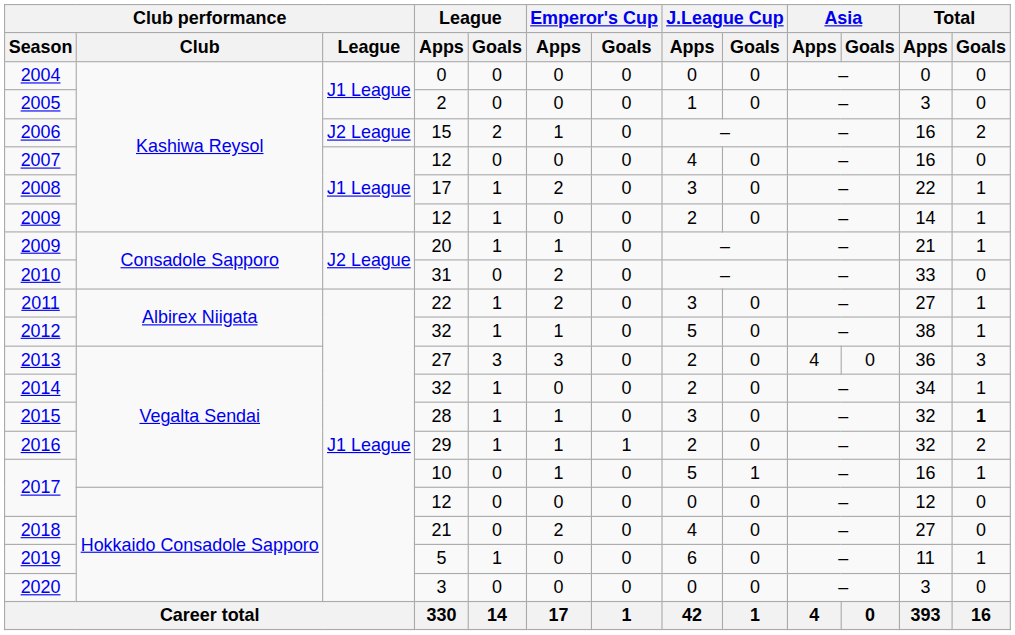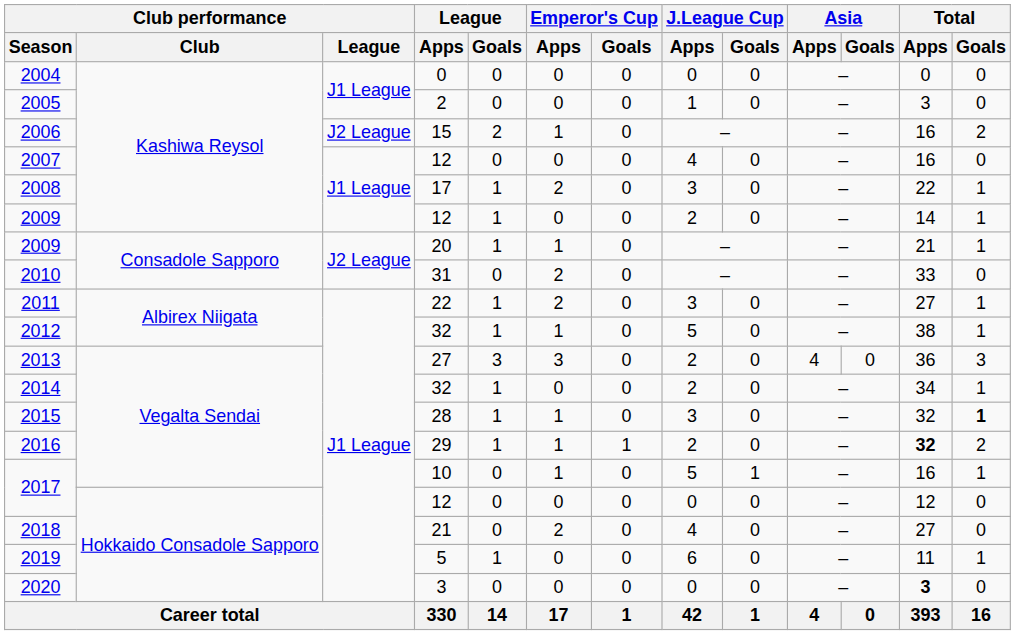(925, 445) normal -> (925, 445) bold
(925, 587) normal -> (925, 587) bold
